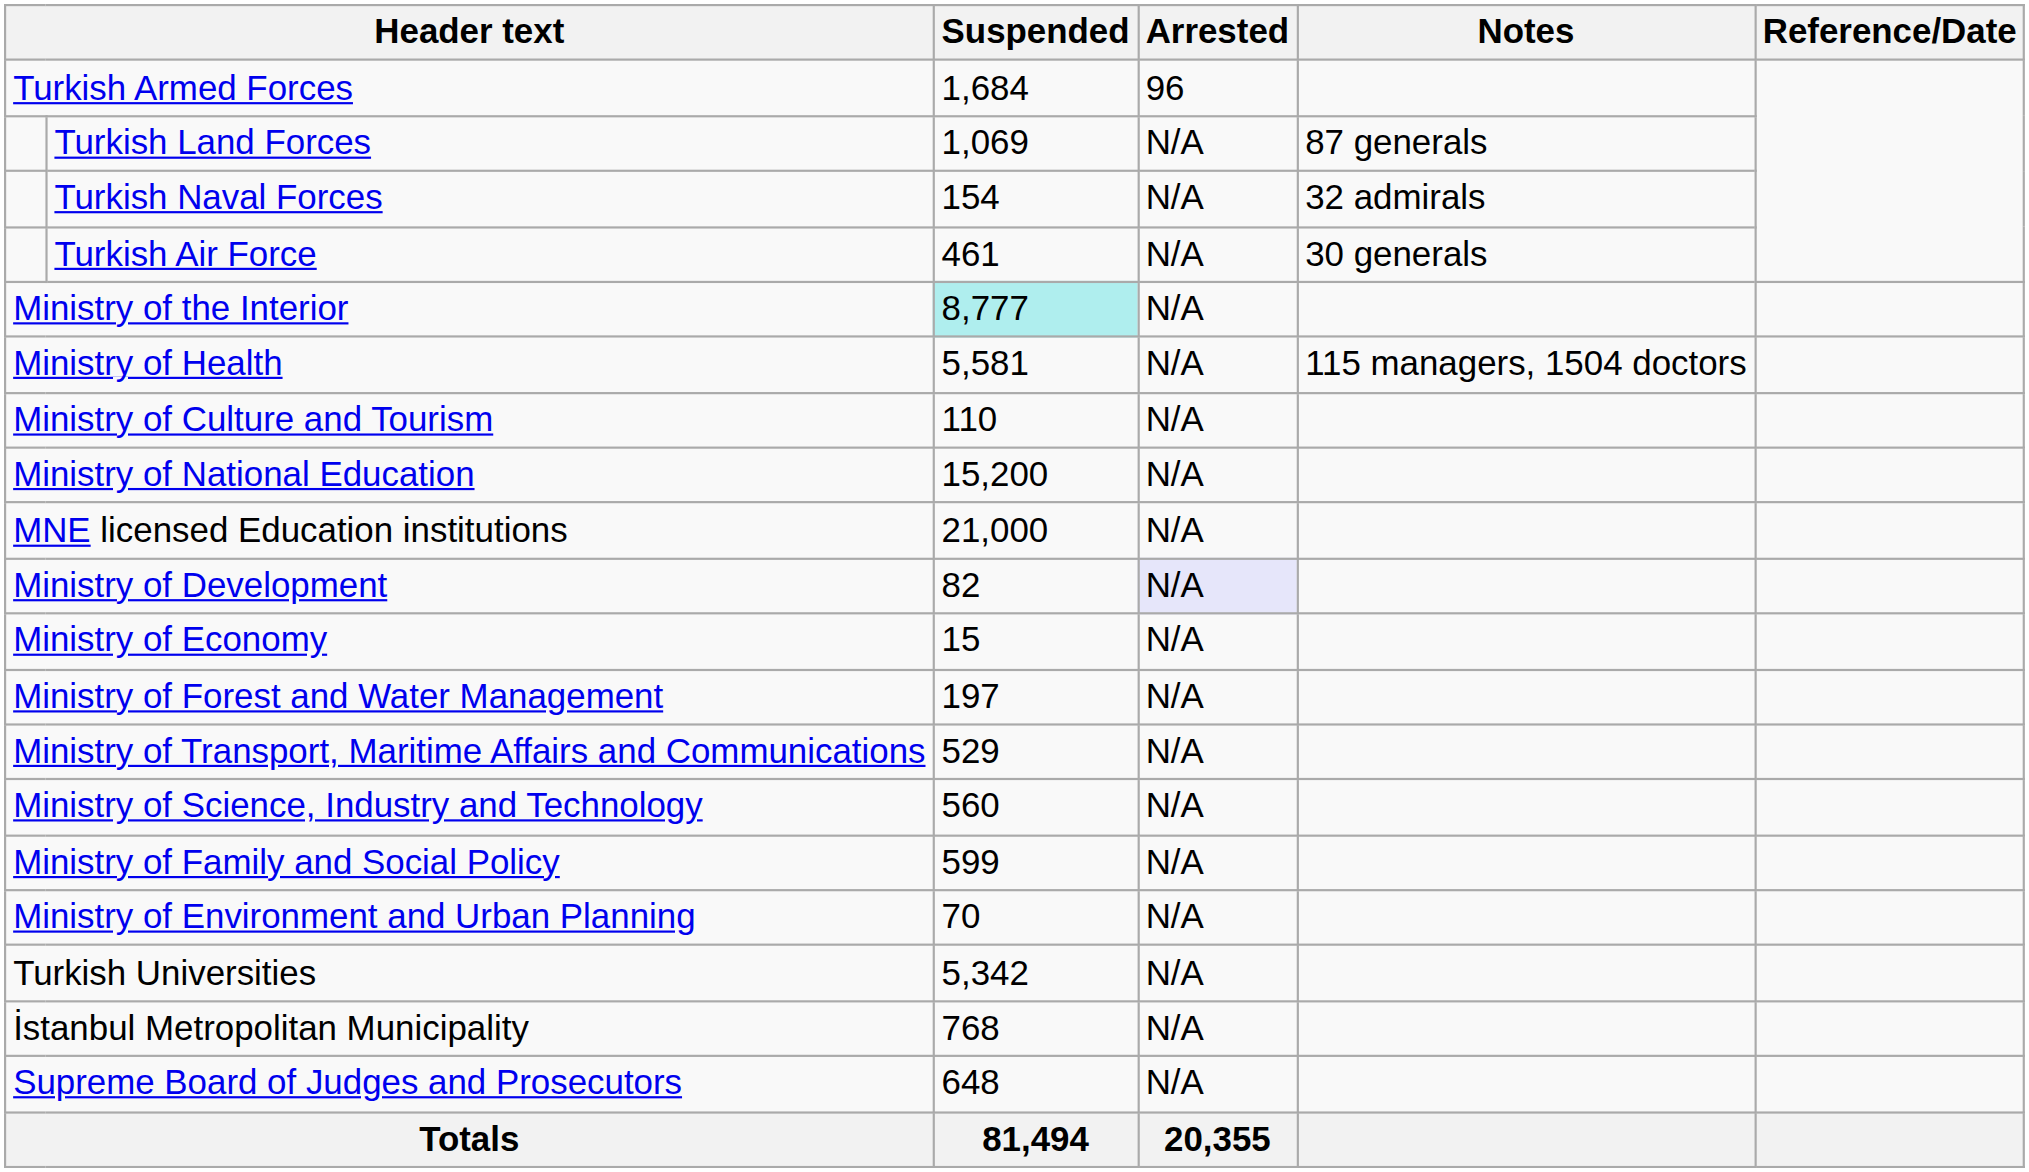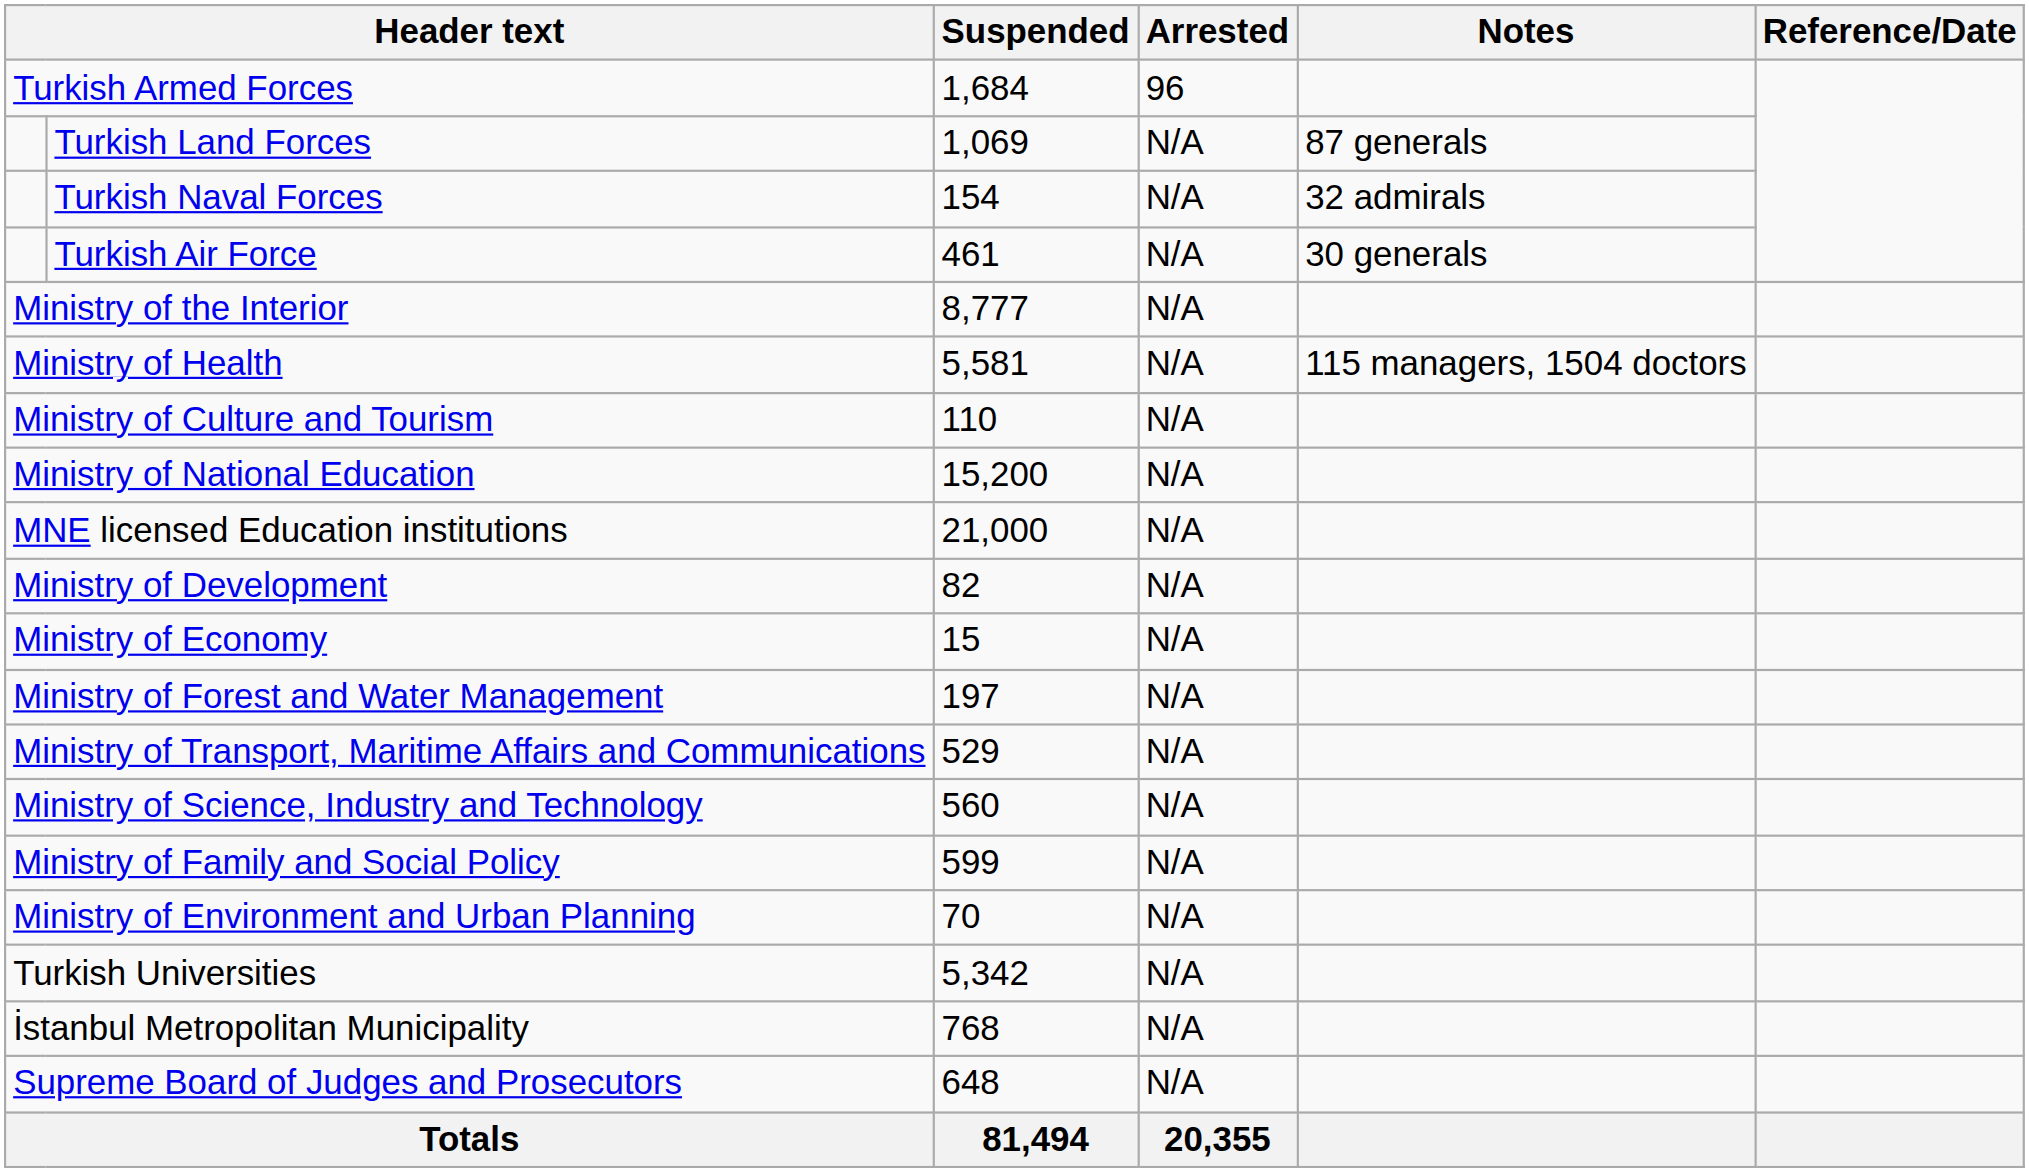(985, 308) paleturquoise background -> (985, 308) no background
(1175, 585) lavender background -> (1175, 585) no background
